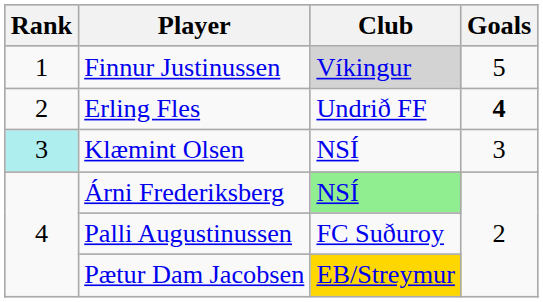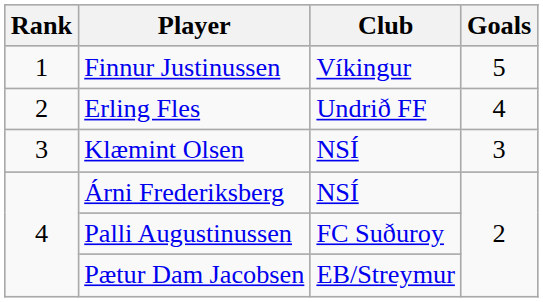(364, 66) lightgrey background -> (364, 66) no background
(499, 108) bold -> (499, 108) normal
(41, 150) paleturquoise background -> (41, 150) no background
(338, 191) lightgreen background -> (338, 191) no background
(386, 274) gold background -> (386, 274) no background
